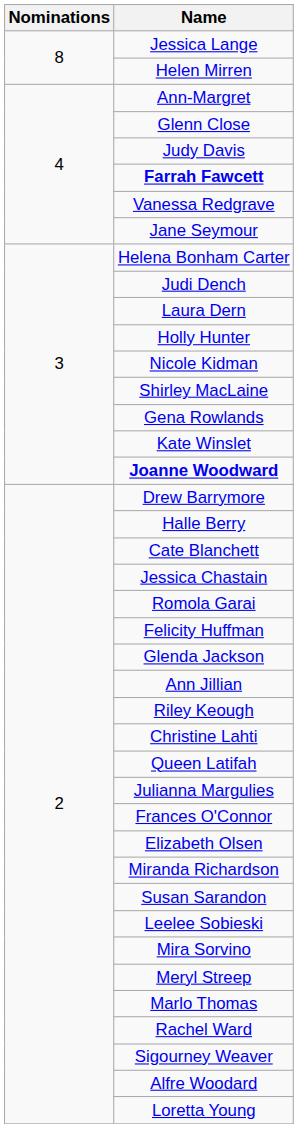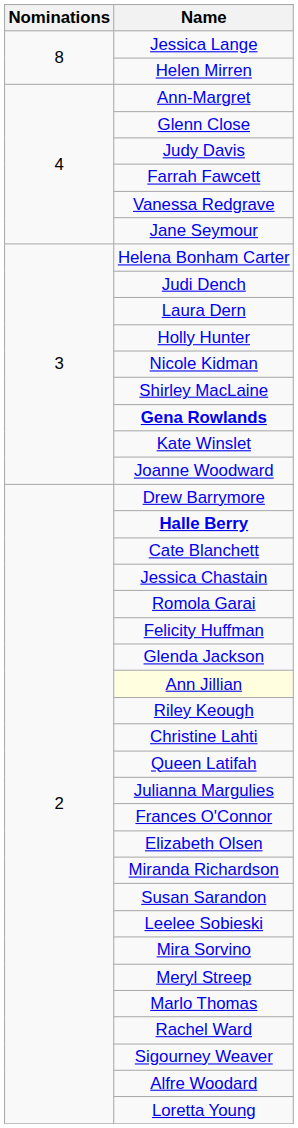(204, 177) bold -> (204, 177) normal
(204, 417) normal -> (204, 417) bold
(204, 470) bold -> (204, 470) normal
(204, 524) normal -> (204, 524) bold
(204, 683) no background -> (204, 683) lightyellow background
